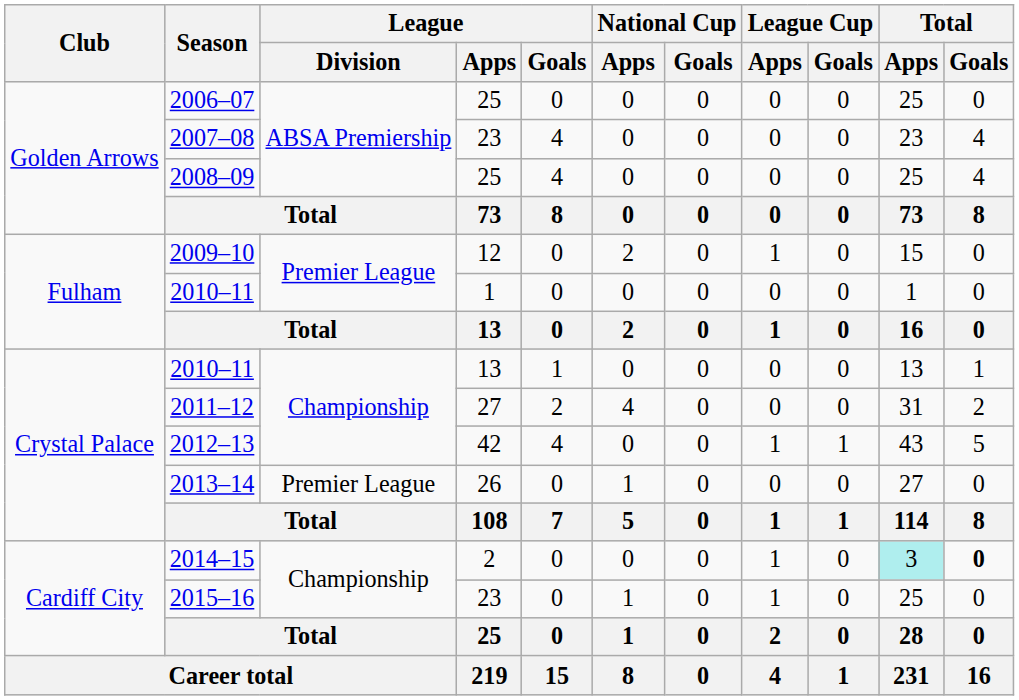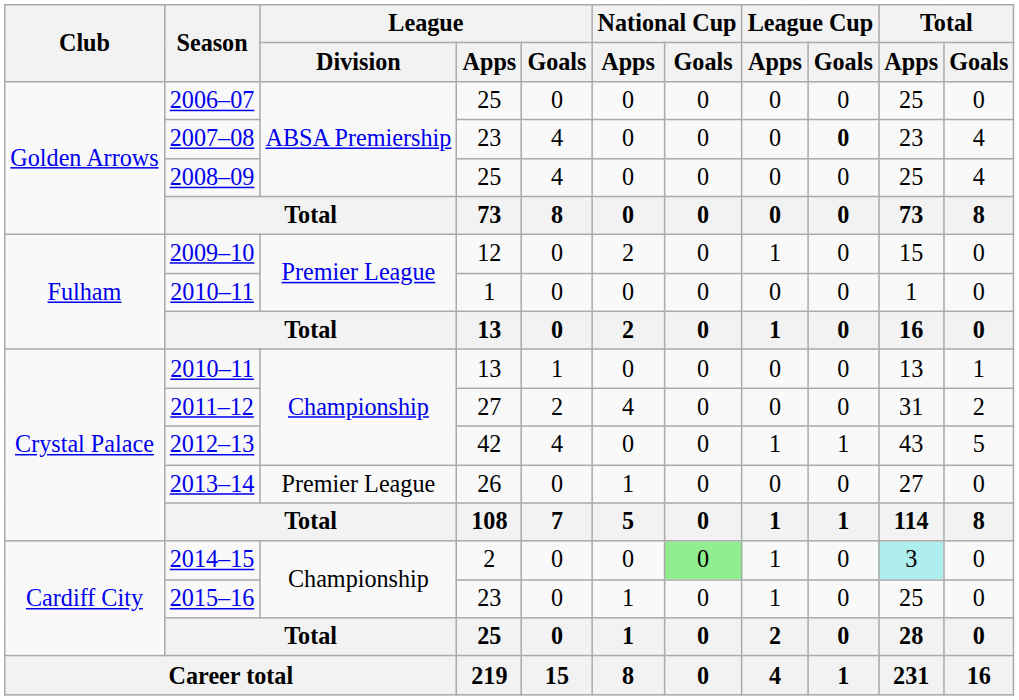(843, 138) normal -> (843, 138) bold
(703, 560) no background -> (703, 560) lightgreen background
(979, 560) bold -> (979, 560) normal
